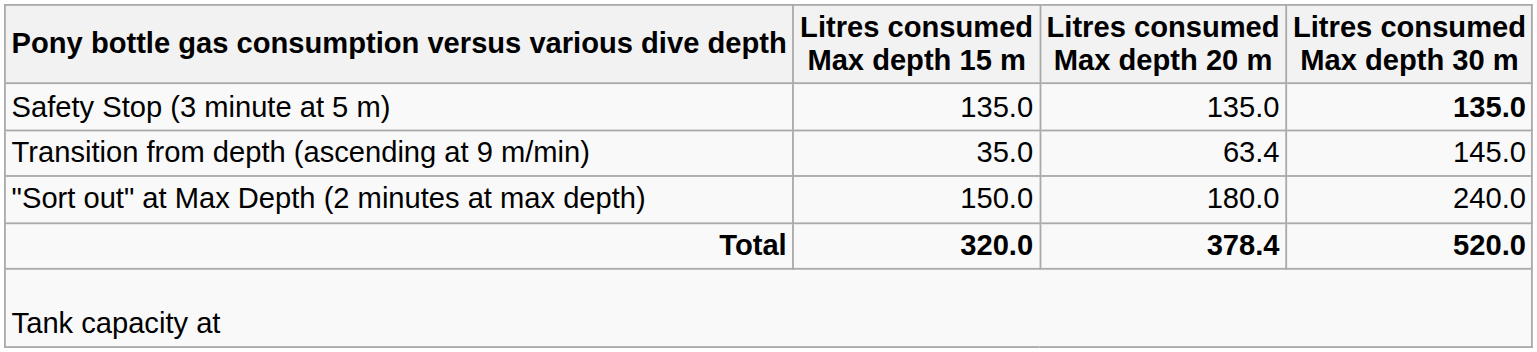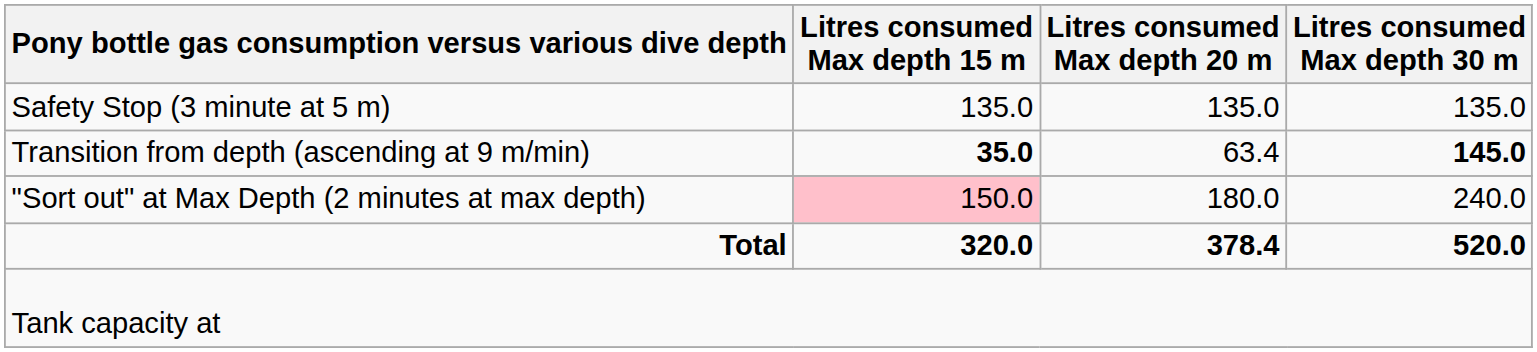(1490, 106) bold -> (1490, 106) normal
(1005, 152) normal -> (1005, 152) bold
(1490, 152) normal -> (1490, 152) bold
(997, 198) no background -> (997, 198) pink background
